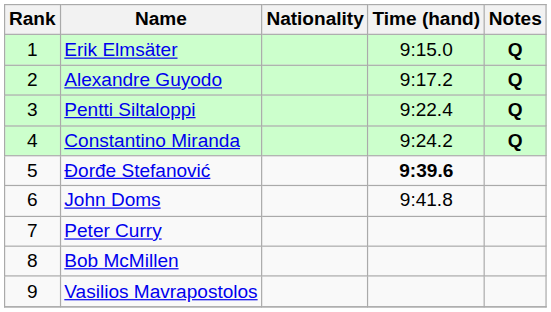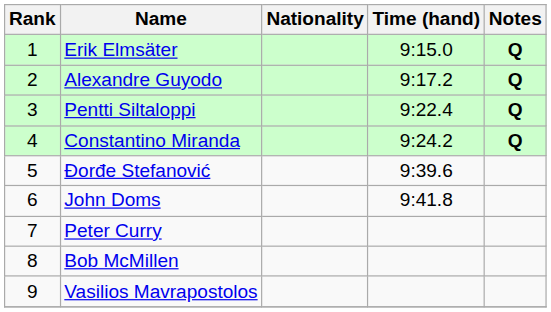(426, 170) bold -> (426, 170) normal
